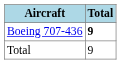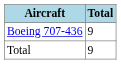(91, 31) bold -> (91, 31) normal
